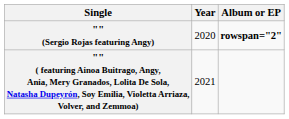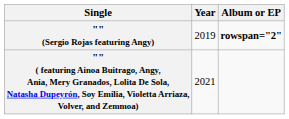(205, 35) 2020 -> (205, 35) 2019
